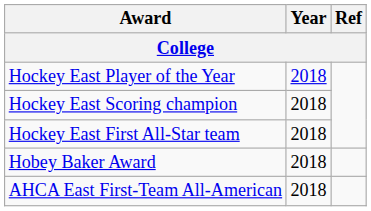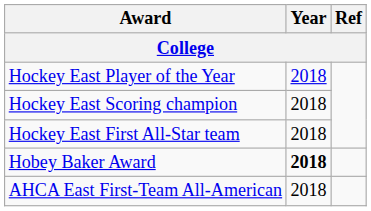(309, 162) normal -> (309, 162) bold
